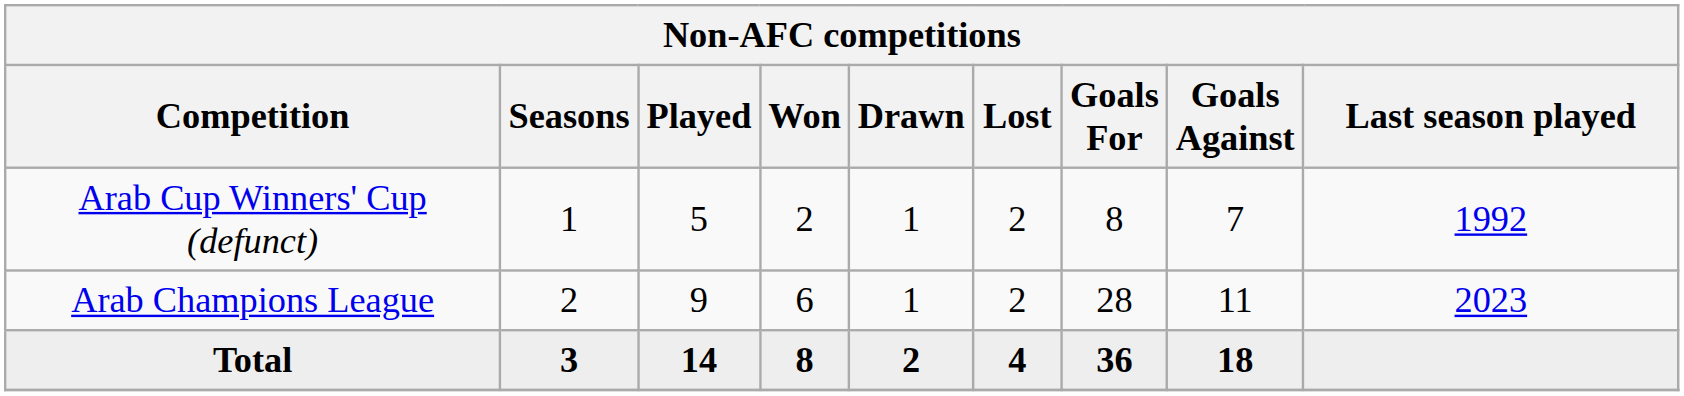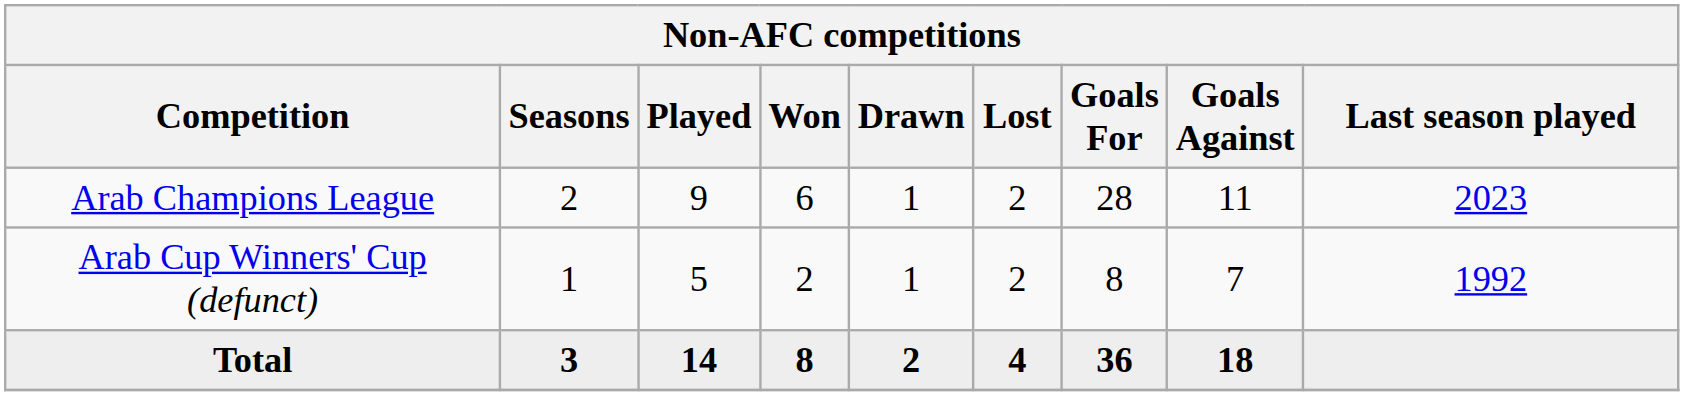rows swapped: (253, 300) <-> (253, 218)
